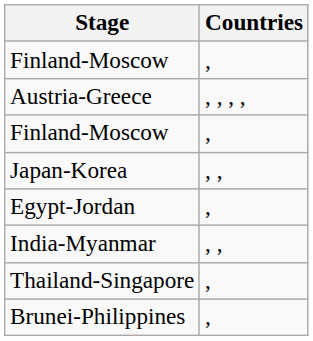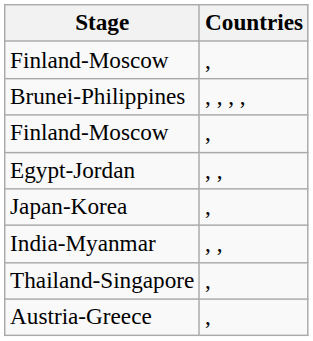(81, 96) Austria-Greece -> (98, 96) Brunei-Philippines
(69, 170) Japan-Korea -> (73, 170) Egypt-Jordan
(73, 206) Egypt-Jordan -> (69, 206) Japan-Korea
(98, 317) Brunei-Philippines -> (81, 317) Austria-Greece
